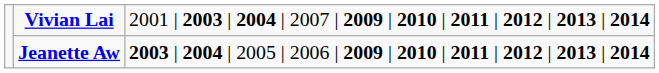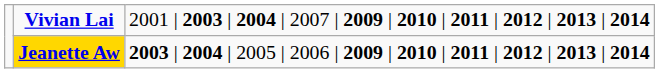(69, 51) no background -> (69, 51) gold background
